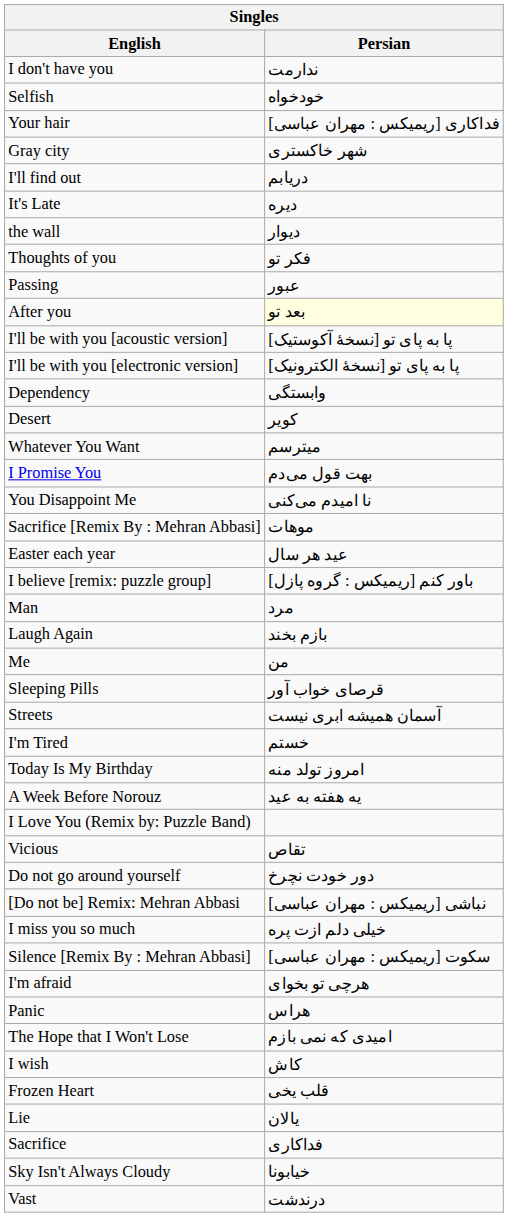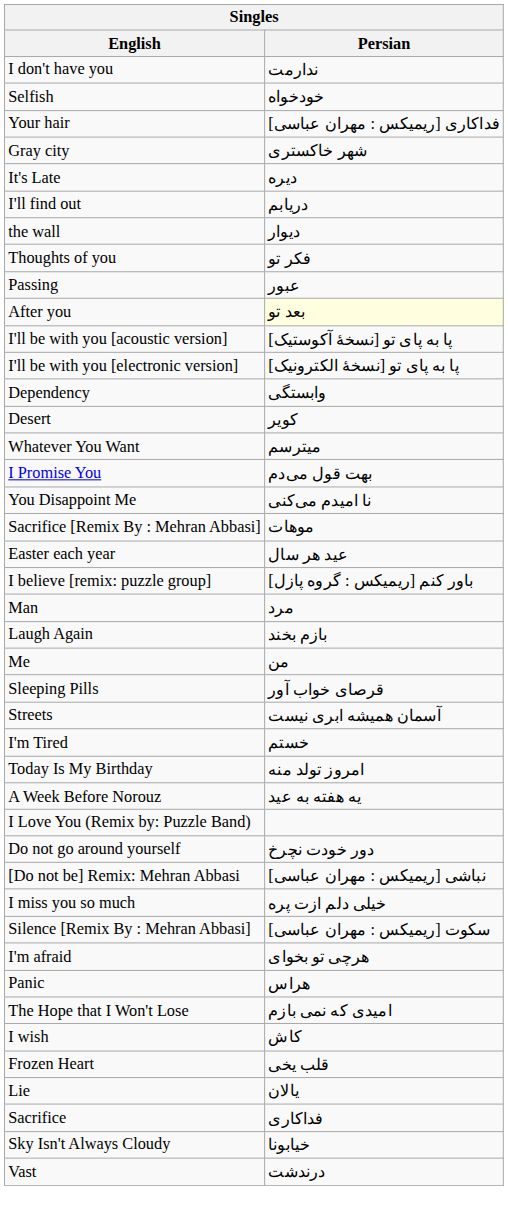rows swapped: (34, 204) <-> (45, 177)
- row: (33, 848)
